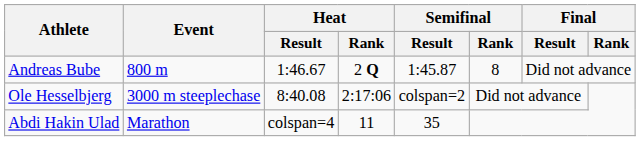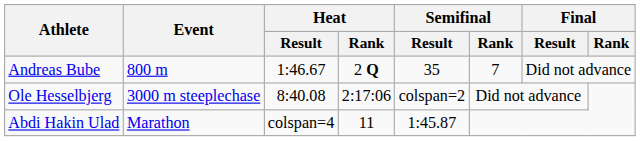(432, 69) 1:45.87 -> (432, 69) 35
(495, 69) 8 -> (495, 69) 7
(432, 123) 35 -> (432, 123) 1:45.87
